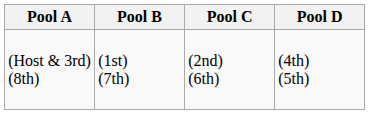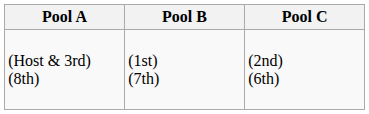- column: (320, 17)
